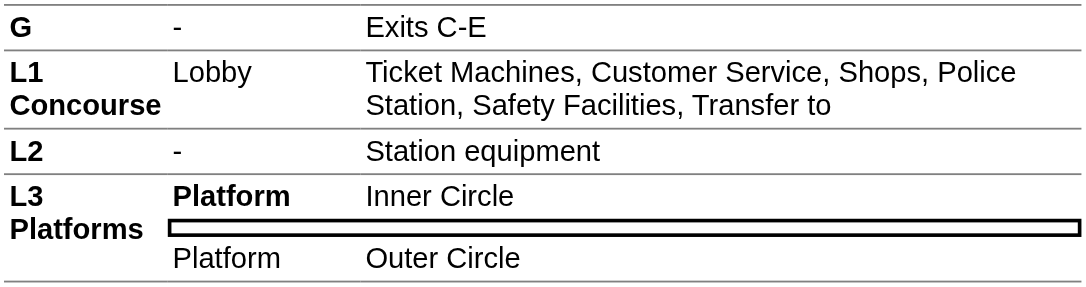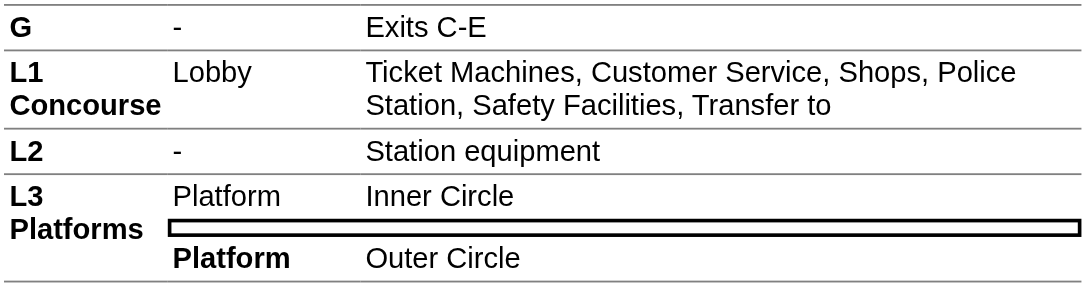(232, 196) bold -> (227, 196) normal
(227, 258) normal -> (232, 258) bold
